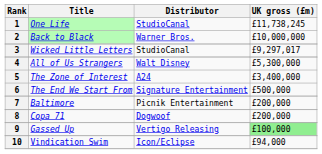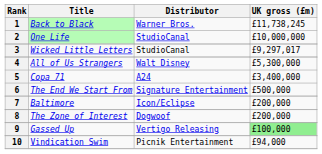(50, 24) One Life -> (62, 24) Back to Black
(163, 24) StudioCanal -> (165, 24) Warner Bros.
(62, 37) Back to Black -> (50, 37) One Life
(165, 37) Warner Bros. -> (163, 37) StudioCanal
(79, 77) The Zone of Interest -> (48, 77) Copa 71
(185, 103) Picnik Entertainment -> (165, 103) Icon/Eclipse
(48, 116) Copa 71 -> (79, 116) The Zone of Interest
(165, 142) Icon/Eclipse -> (185, 142) Picnik Entertainment
